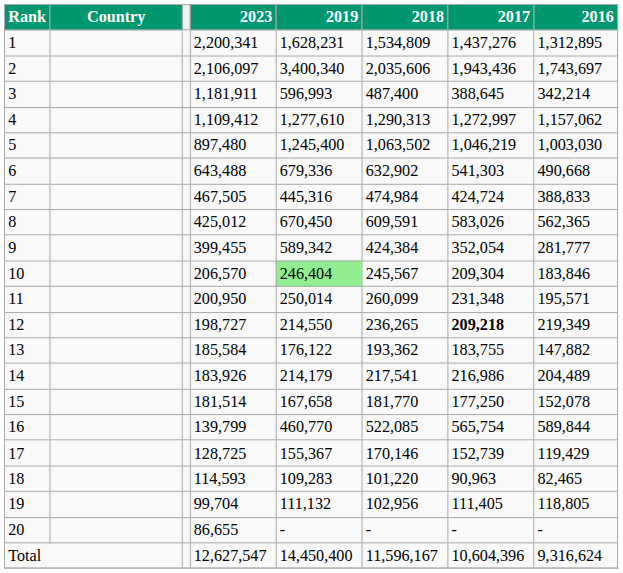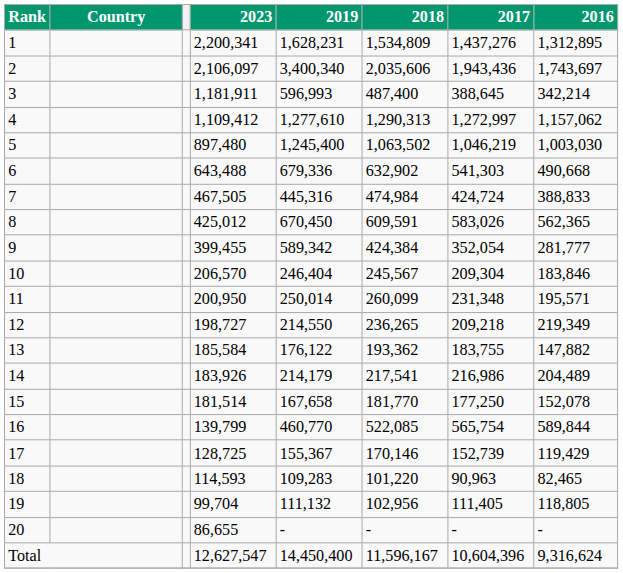(306, 273) lightgreen background -> (306, 273) no background
(478, 324) bold -> (478, 324) normal
